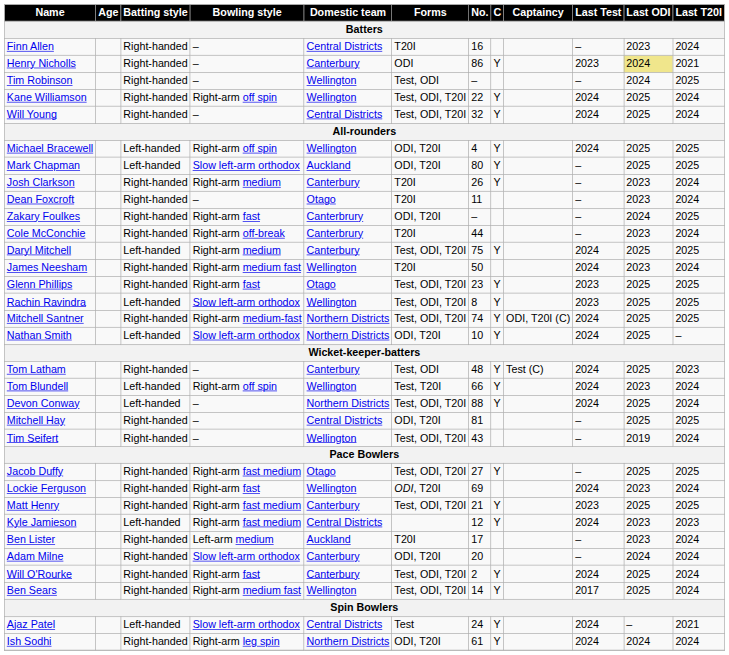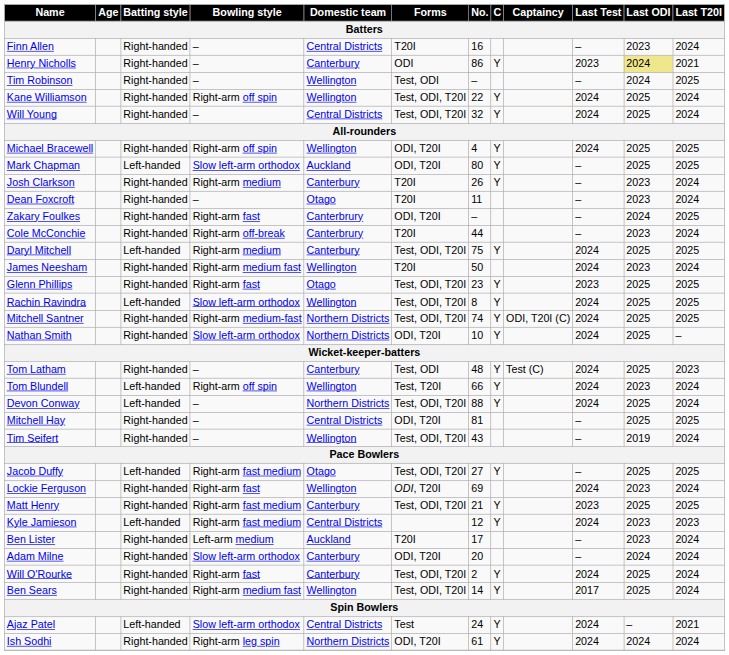(152, 149) Left-handed -> (156, 149) Right-handed
(587, 302) 2023 -> (587, 302) 2024
(152, 336) Left-handed -> (156, 336) Right-handed
(156, 472) Right-handed -> (152, 472) Left-handed
